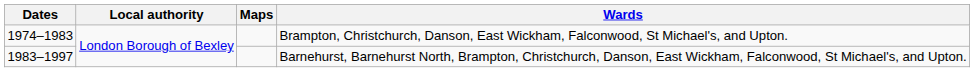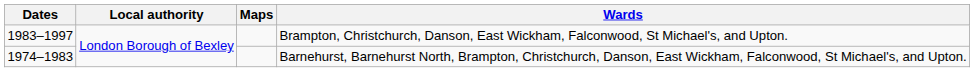(40, 35) 1974–1983 -> (40, 35) 1983–1997
(40, 56) 1983–1997 -> (40, 56) 1974–1983
